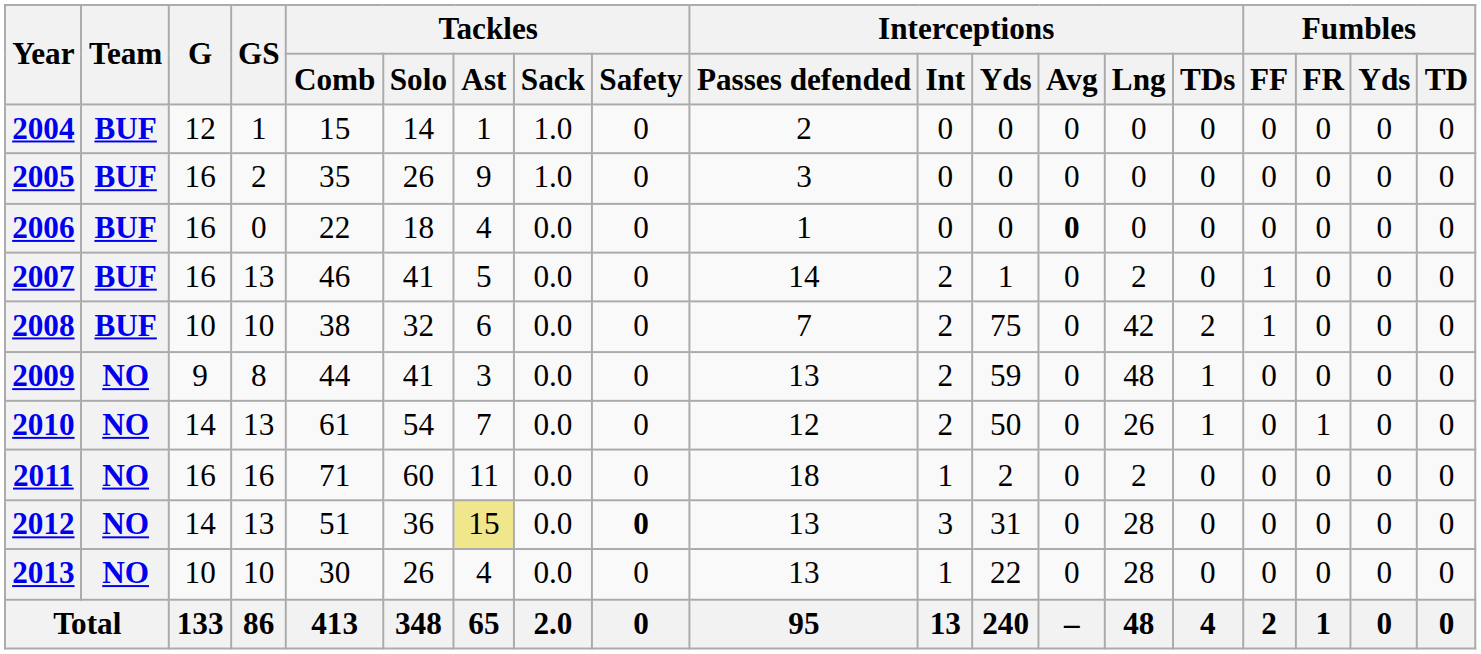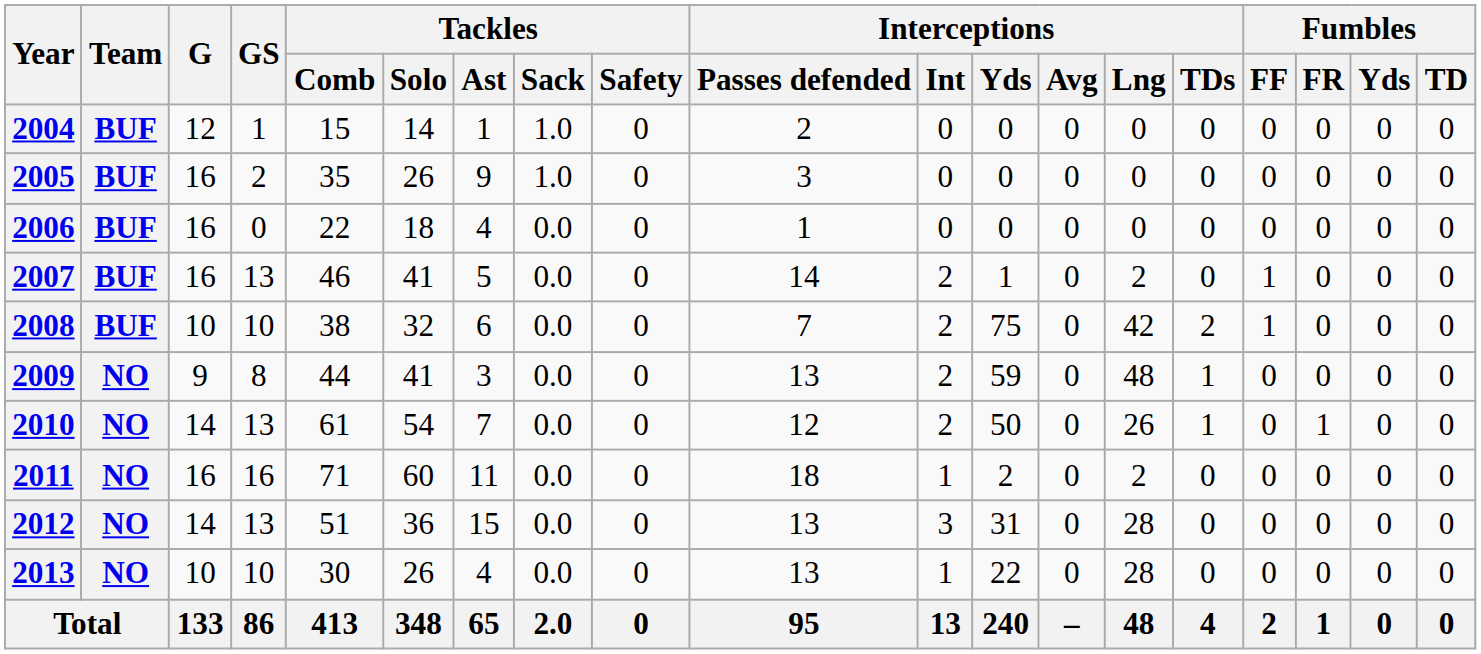(1072, 227) bold -> (1072, 227) normal
(484, 524) khaki background -> (484, 524) no background
(641, 524) bold -> (641, 524) normal
